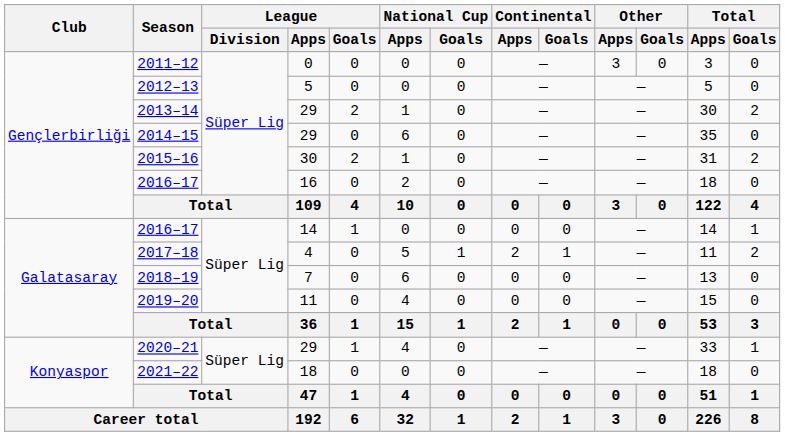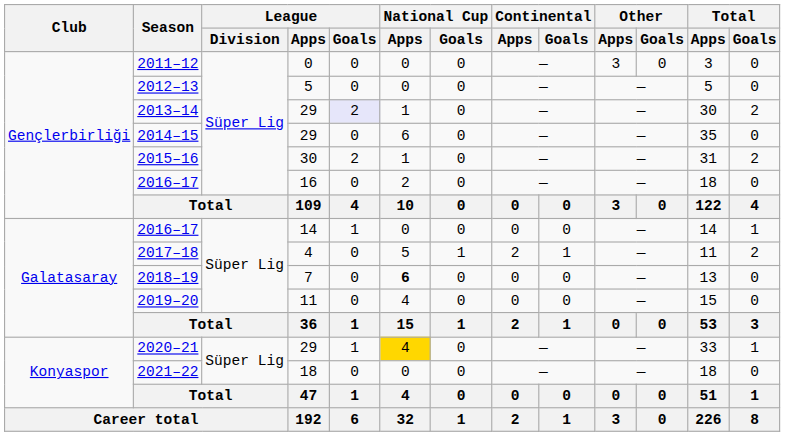(355, 111) no background -> (355, 111) lavender background
(405, 277) normal -> (405, 277) bold
(405, 349) no background -> (405, 349) gold background
